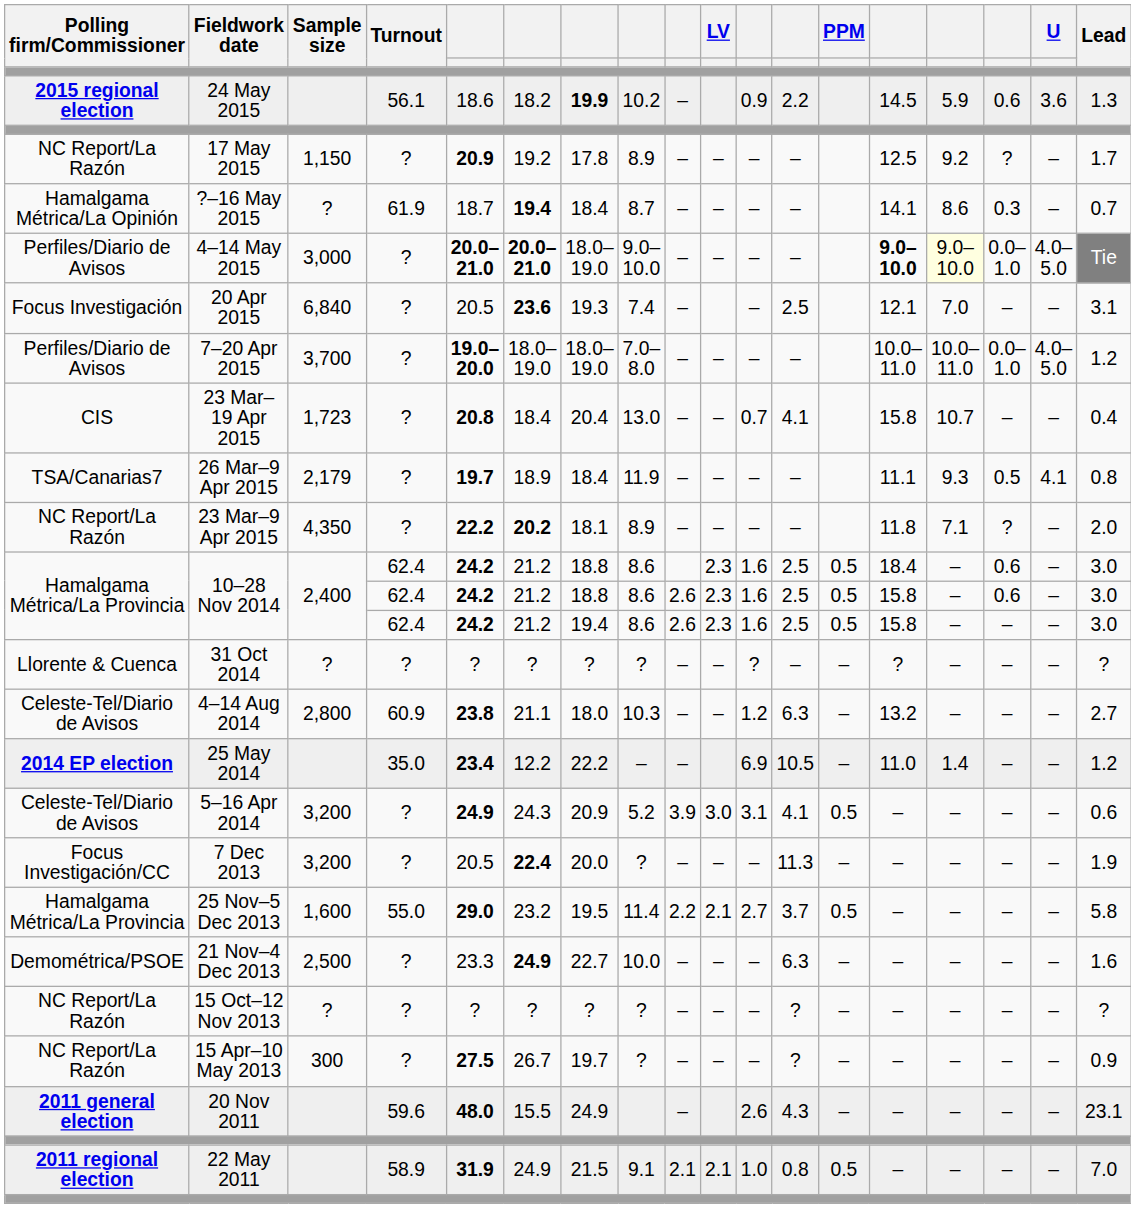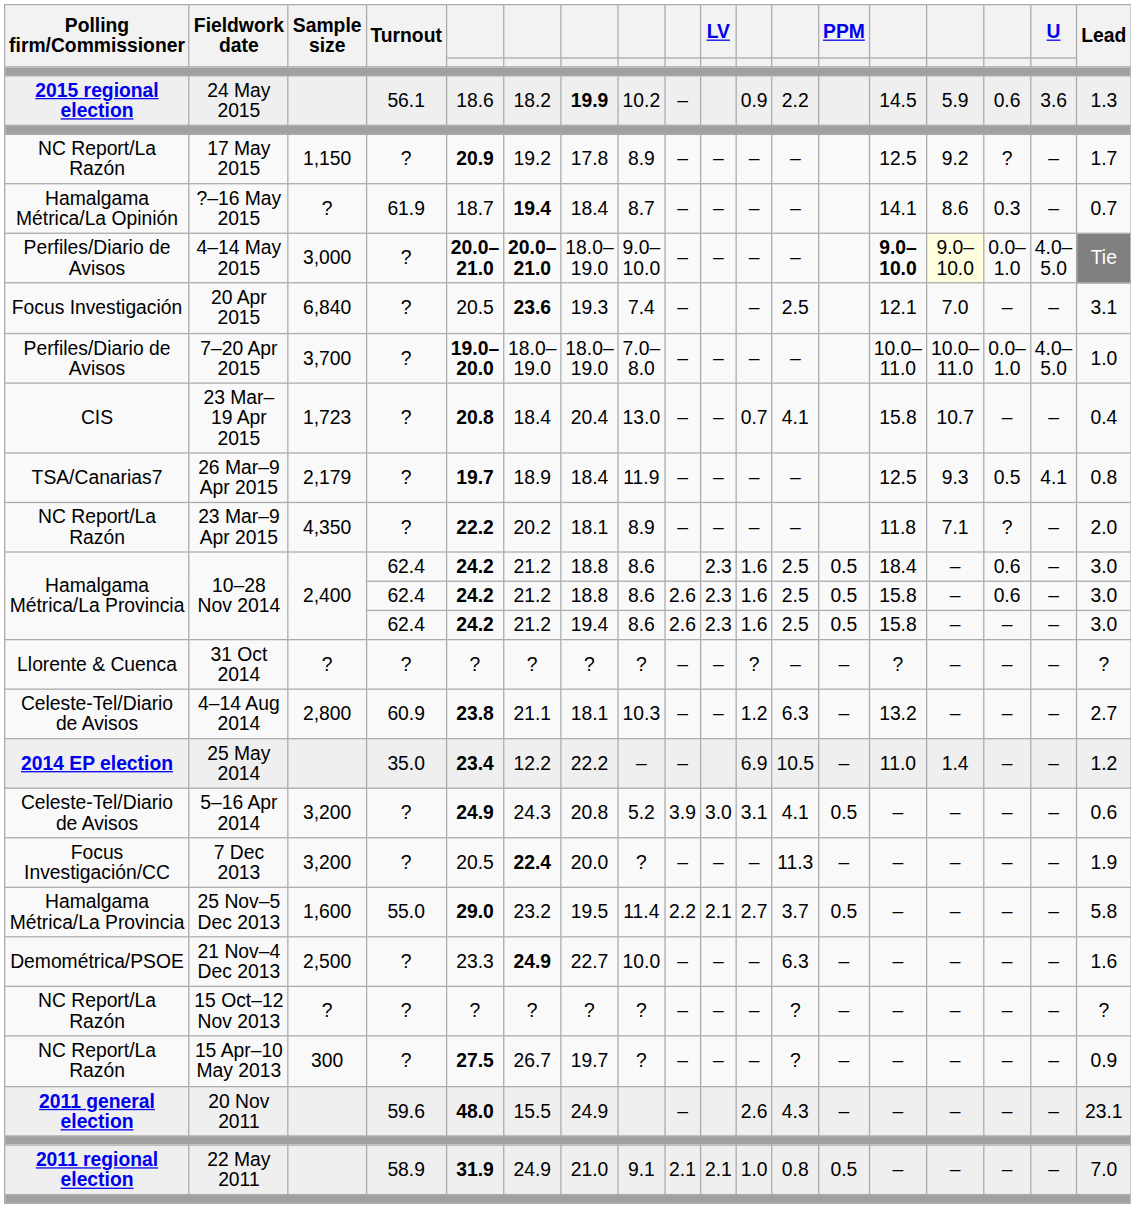(1104, 357) 1.2 -> (1104, 357) 1.0
(898, 477) 11.1 -> (898, 477) 12.5
(532, 526) bold -> (532, 526) normal
(589, 714) 18.0 -> (589, 714) 18.1
(589, 813) 20.9 -> (589, 813) 20.8
(589, 1169) 21.5 -> (589, 1169) 21.0
